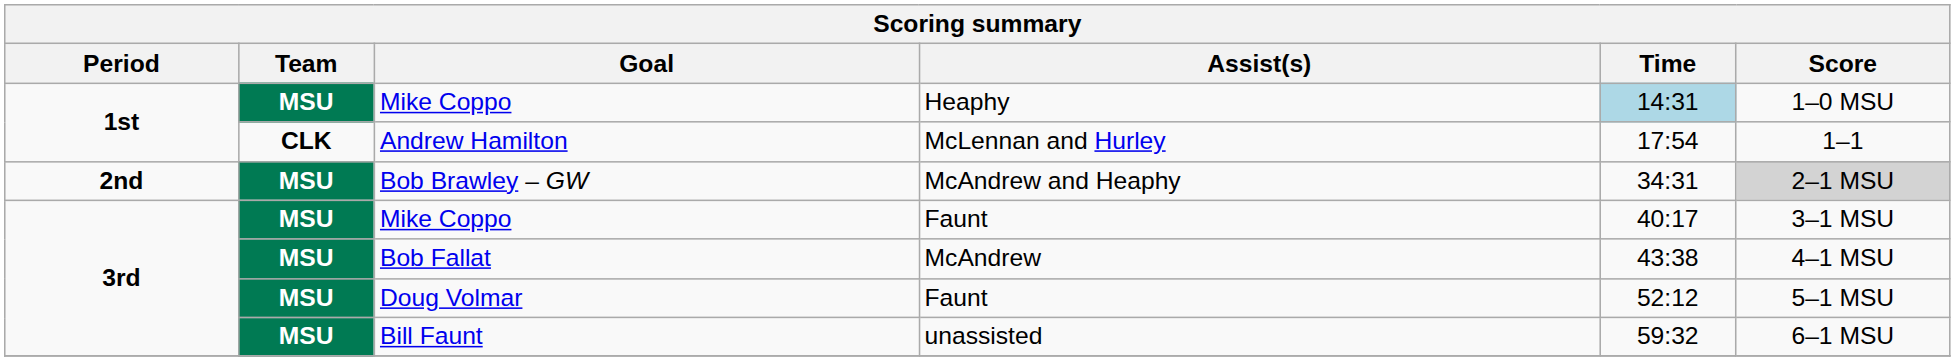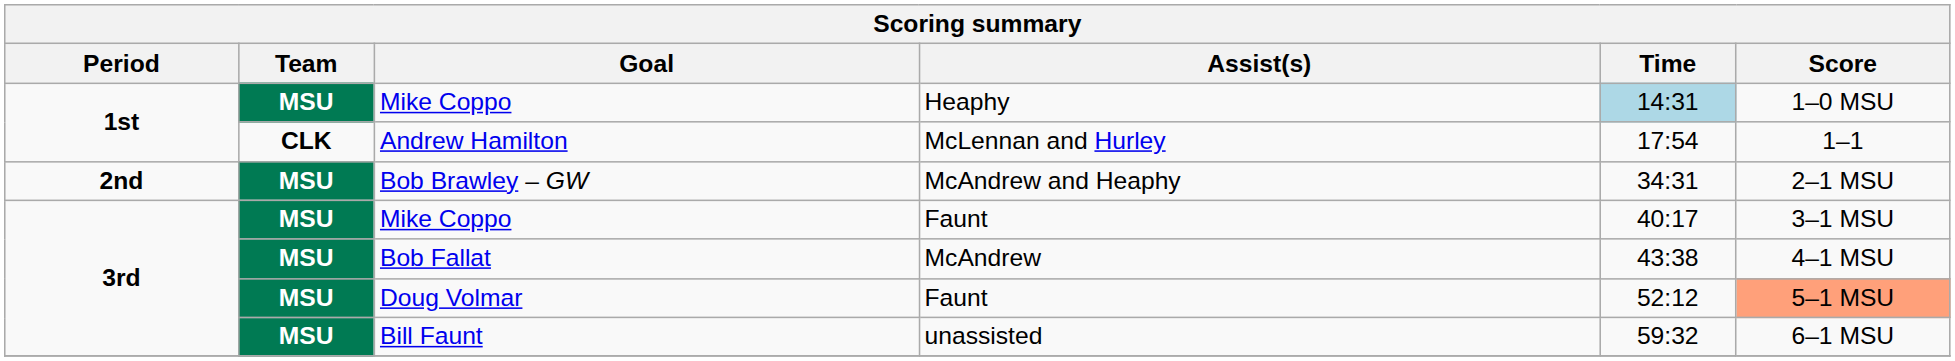(1843, 180) lightgrey background -> (1843, 180) no background
(1843, 297) no background -> (1843, 297) lightsalmon background
